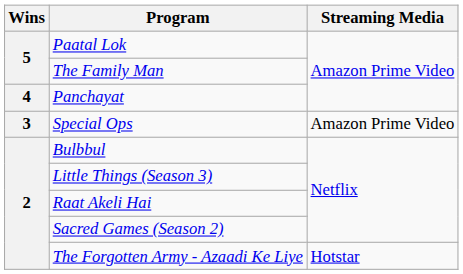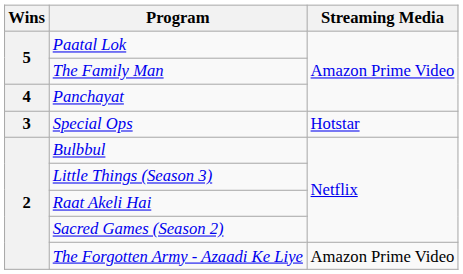(382, 123) Amazon Prime Video -> (335, 123) Hotstar
(335, 255) Hotstar -> (382, 255) Amazon Prime Video
